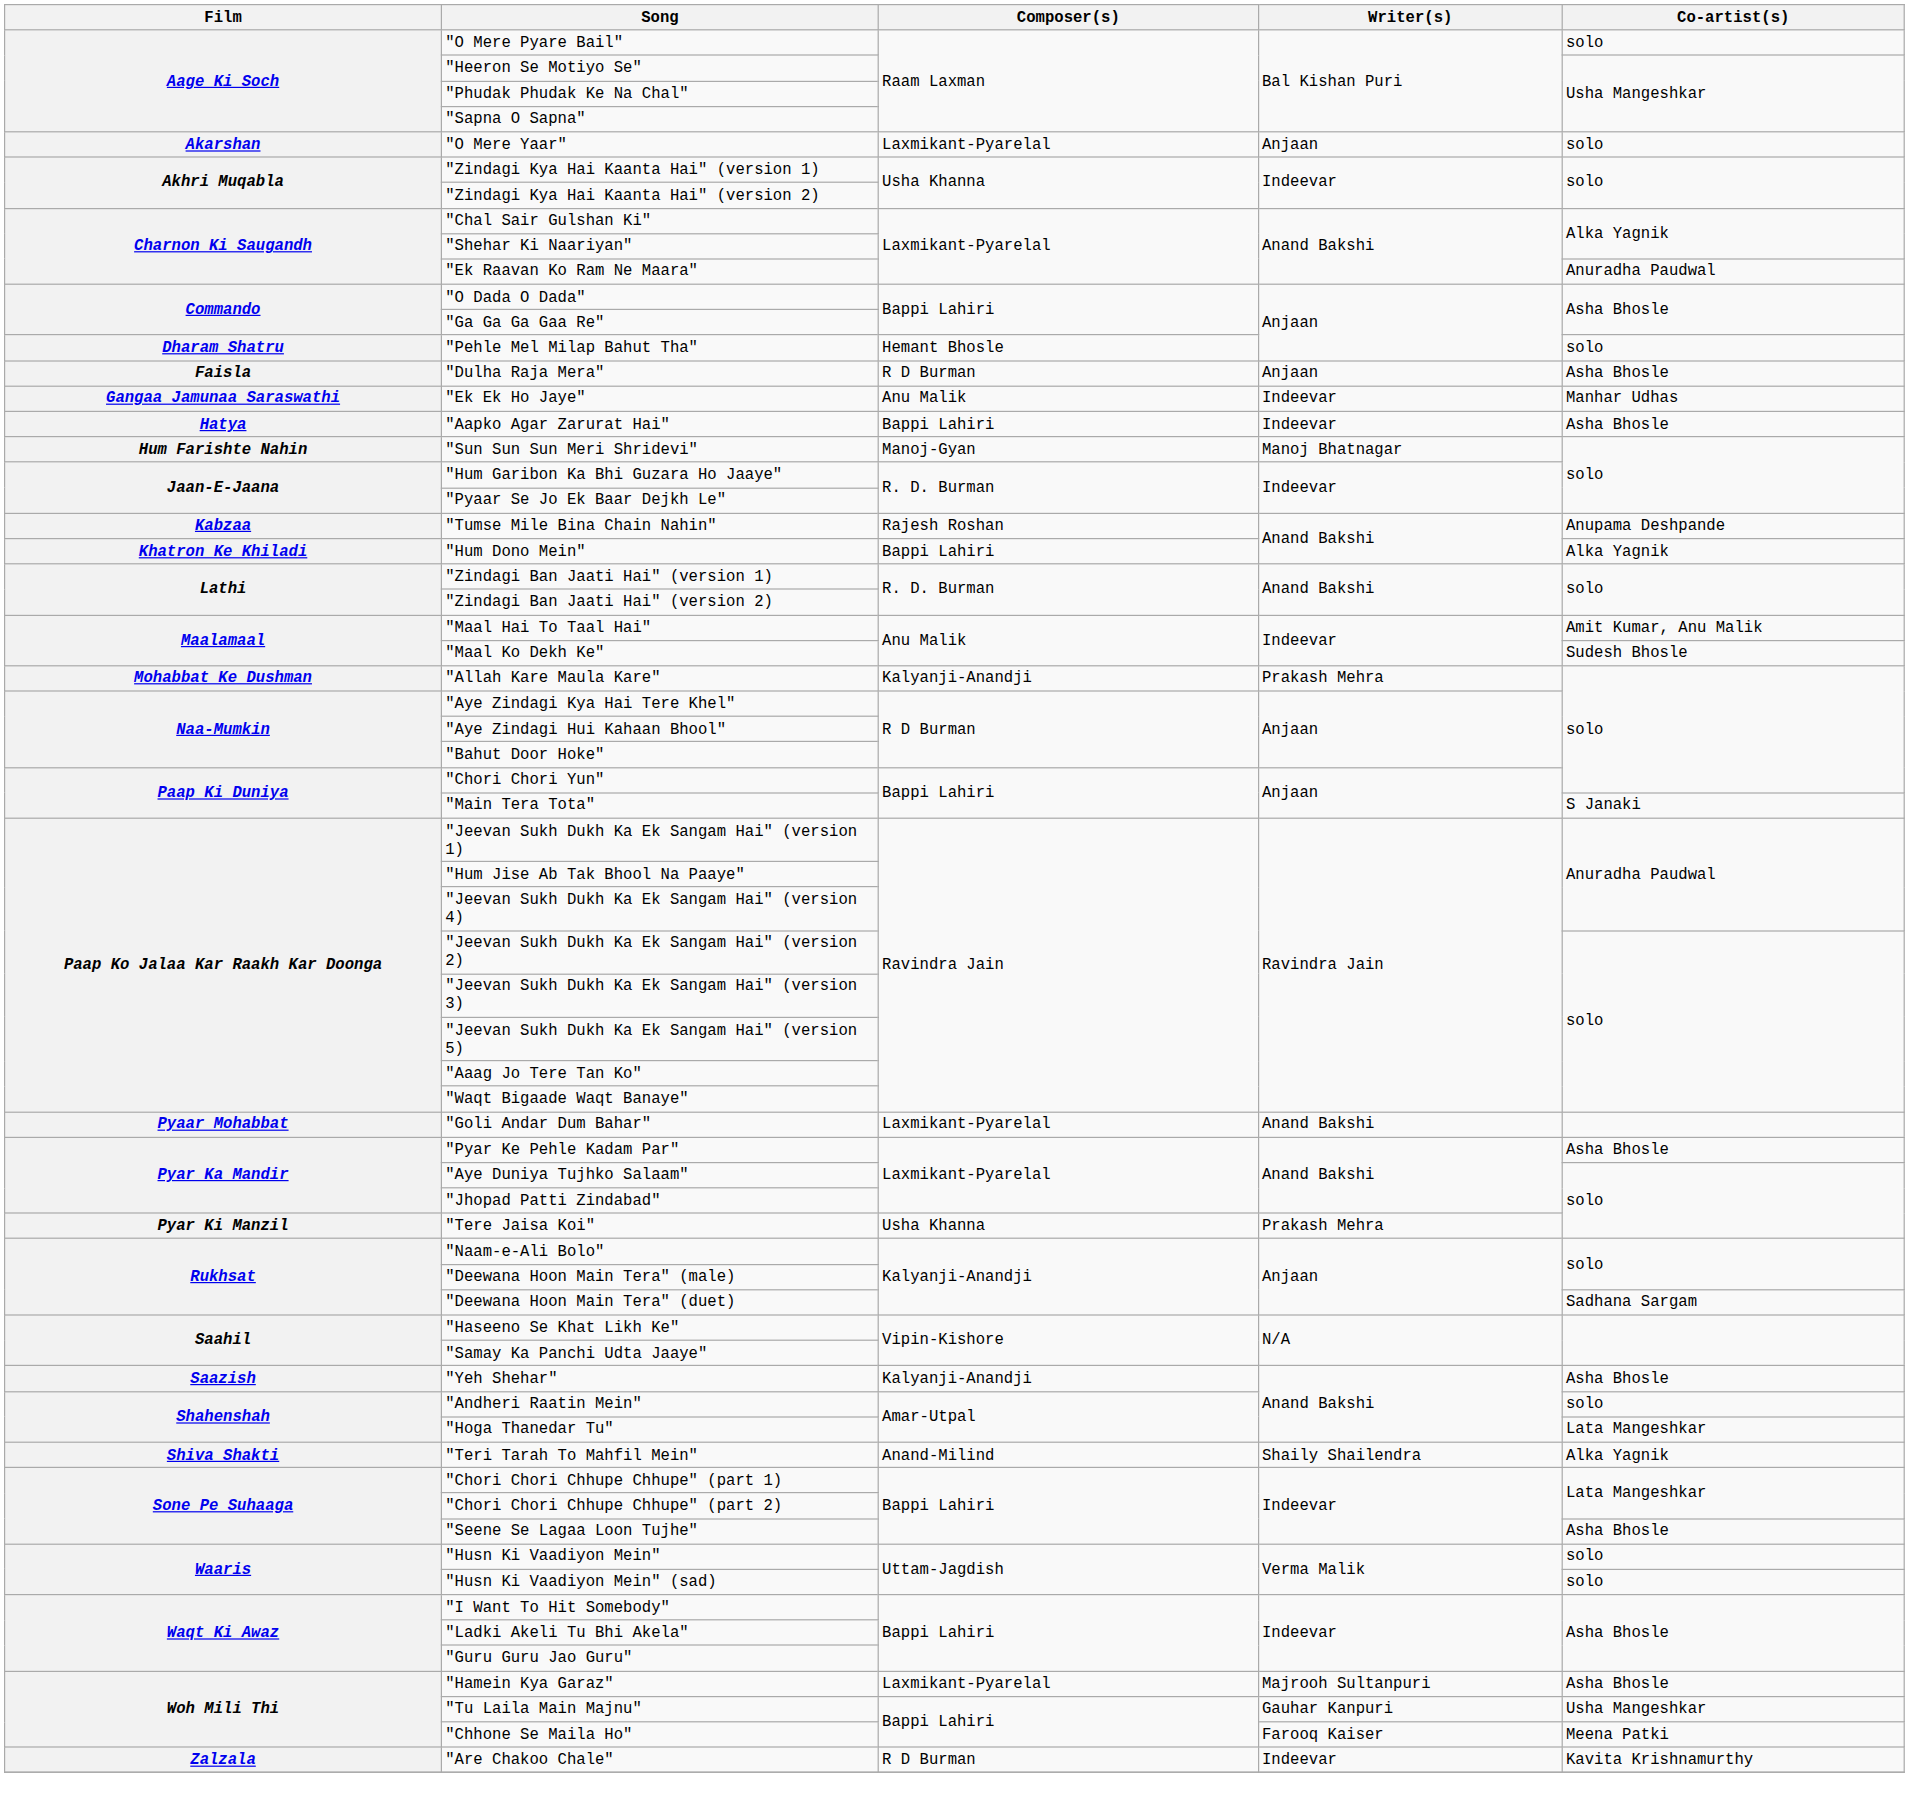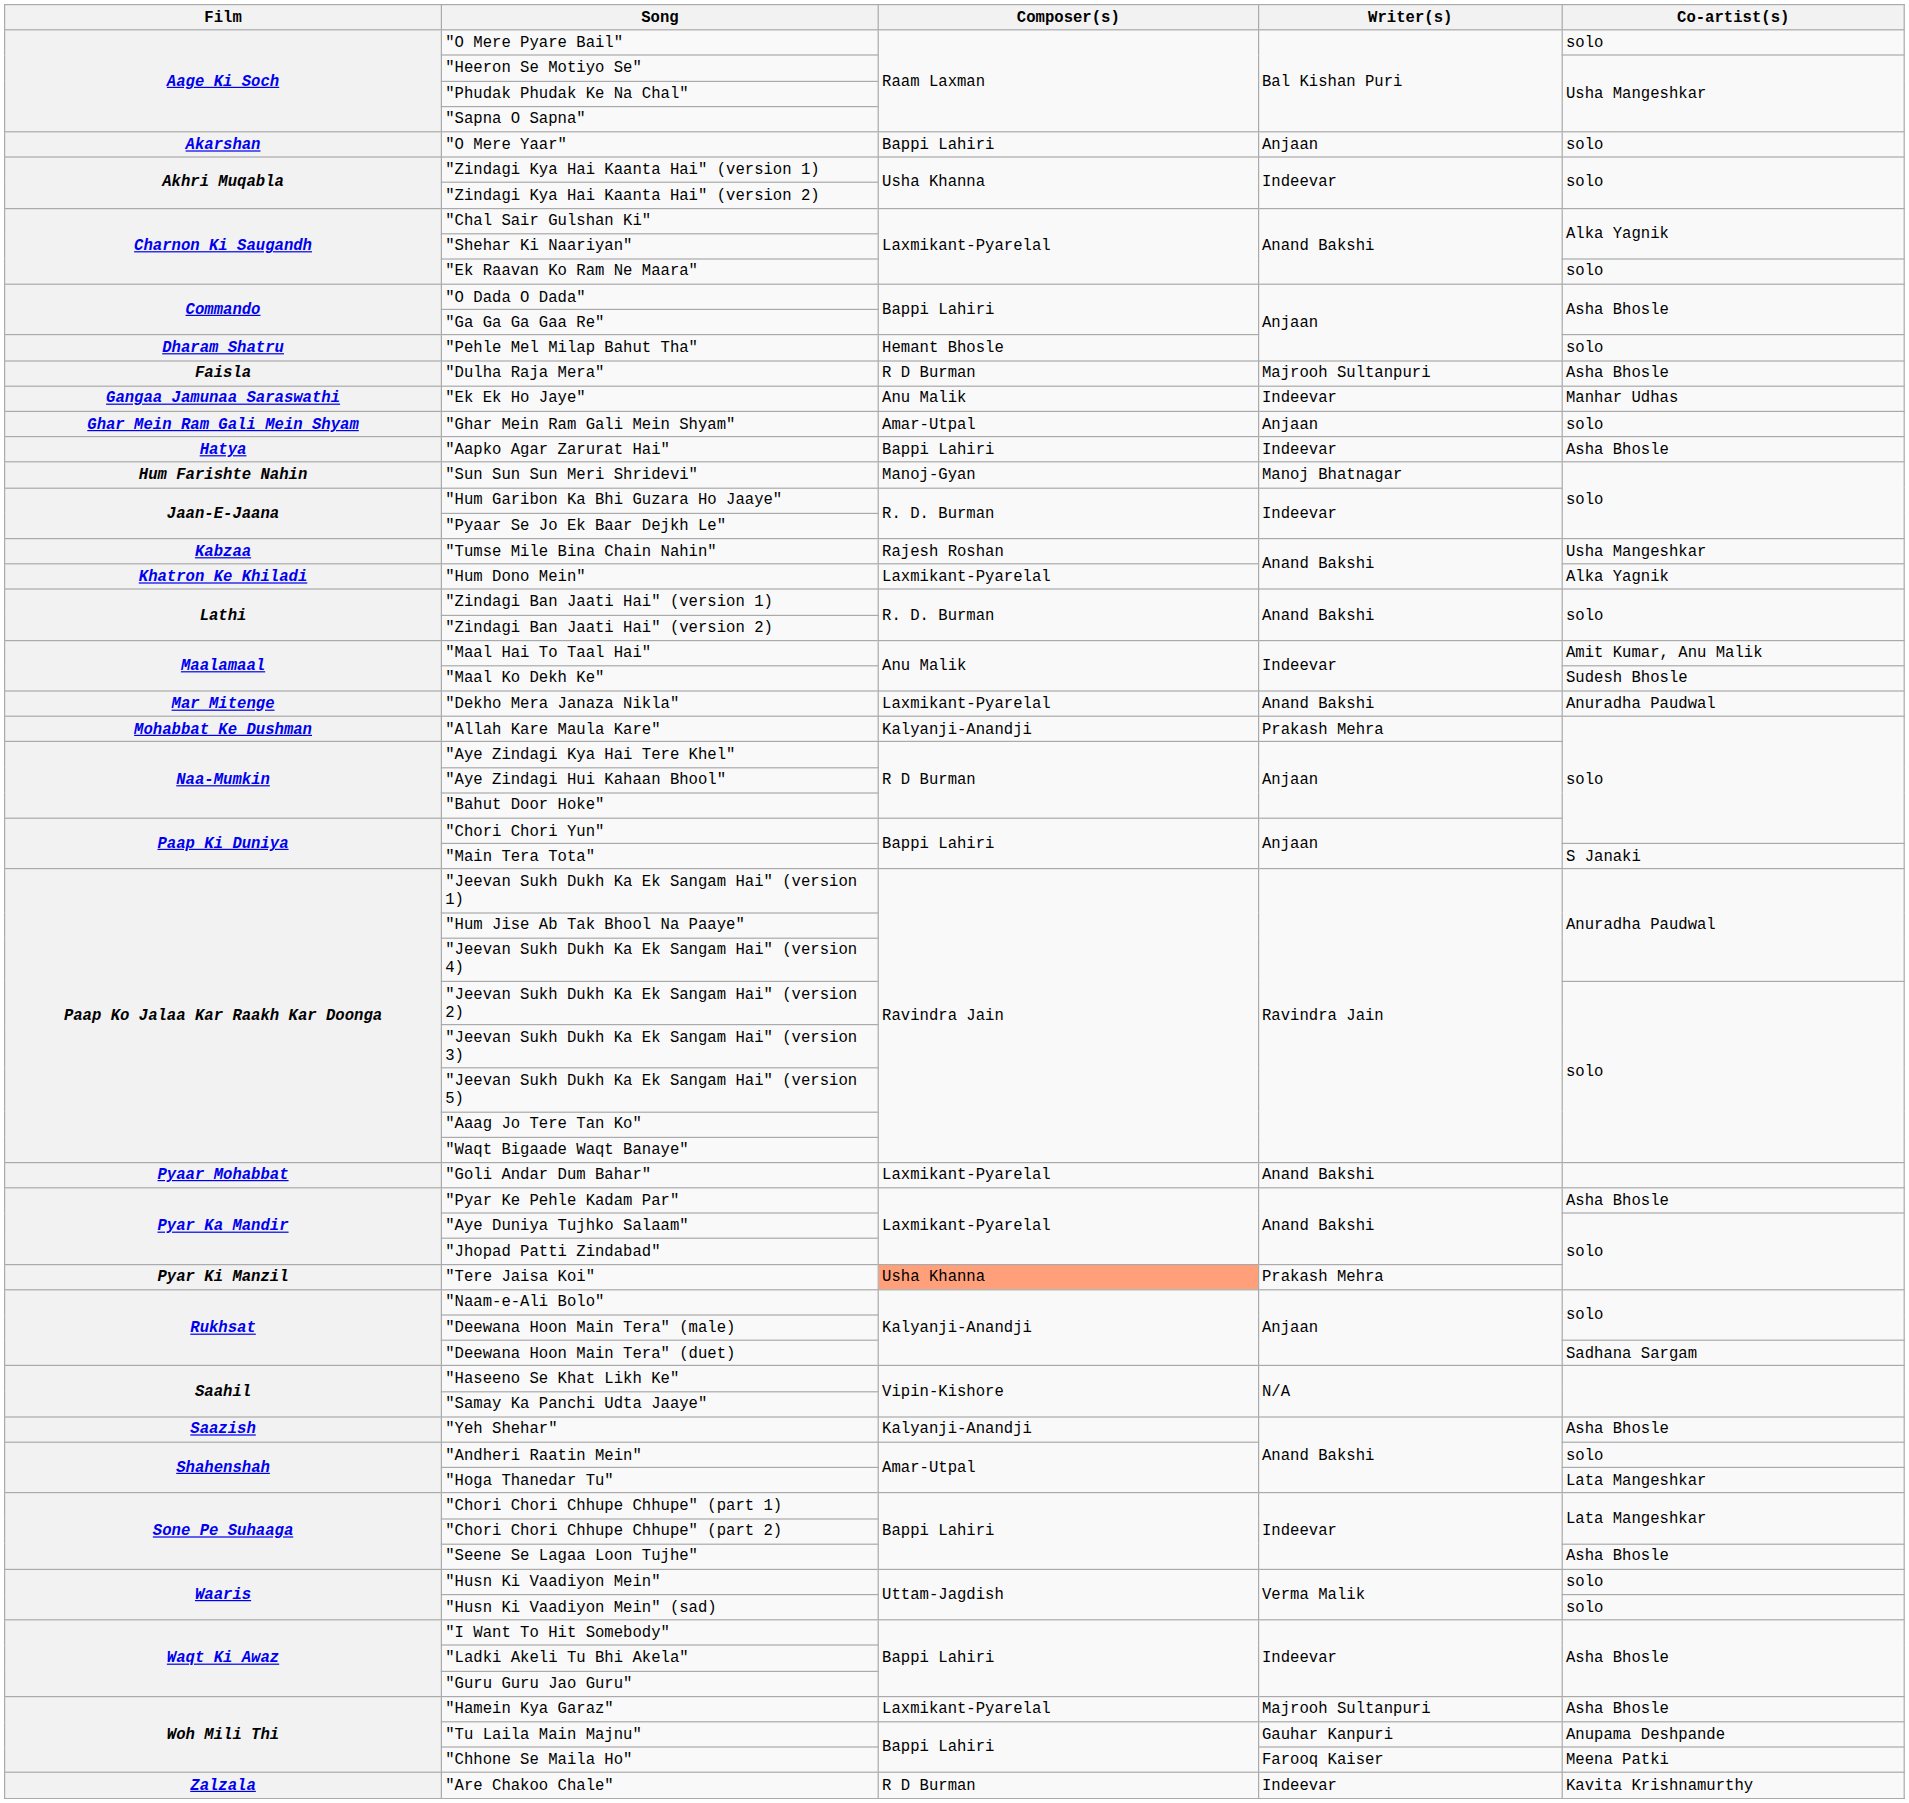(966, 144) Laxmikant-Pyarelal -> (938, 144) Bappi Lahiri
(1641, 272) Anuradha Paudwal -> (1585, 272) solo
(1290, 373) Anjaan -> (1346, 373) Majrooh Sultanpuri
+ row: (590, 424)
(1646, 526) Anupama Deshpande -> (1636, 551) Usha Mangeshkar
(938, 551) Bappi Lahiri -> (966, 577) Laxmikant-Pyarelal
+ row: (562, 704)
(934, 1226) no background -> (934, 1277) lightsalmon background
- row: (572, 1455)
(1636, 1709) Usha Mangeshkar -> (1646, 1735) Anupama Deshpande
